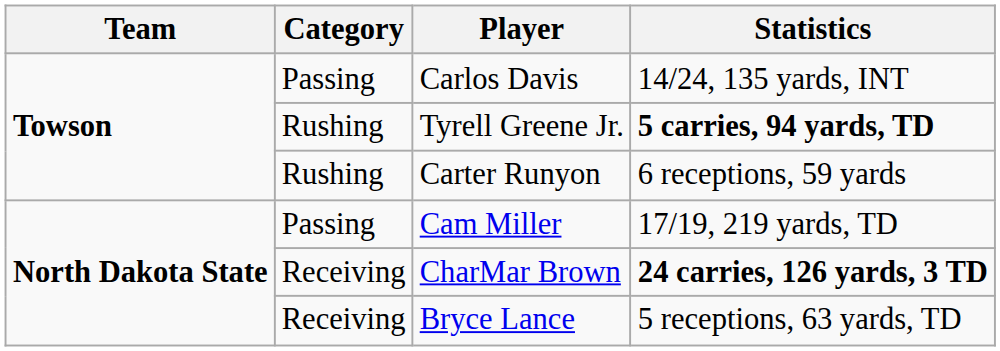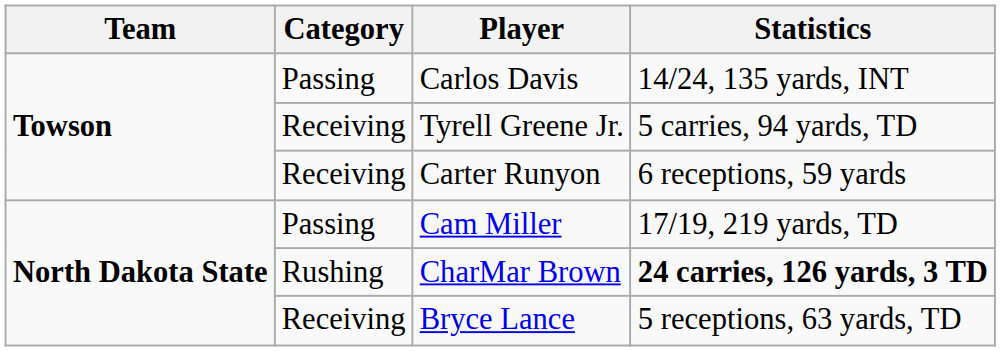(333, 126) Rushing -> (344, 126) Receiving
(786, 126) bold -> (778, 126) normal
(333, 174) Rushing -> (344, 174) Receiving
(344, 271) Receiving -> (333, 271) Rushing
